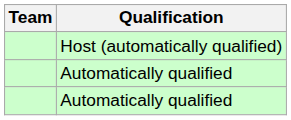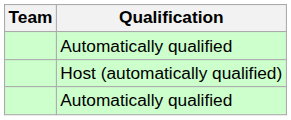(171, 45) Host (automatically qualified) -> (146, 45) Automatically qualified
(146, 73) Automatically qualified -> (171, 73) Host (automatically qualified)
